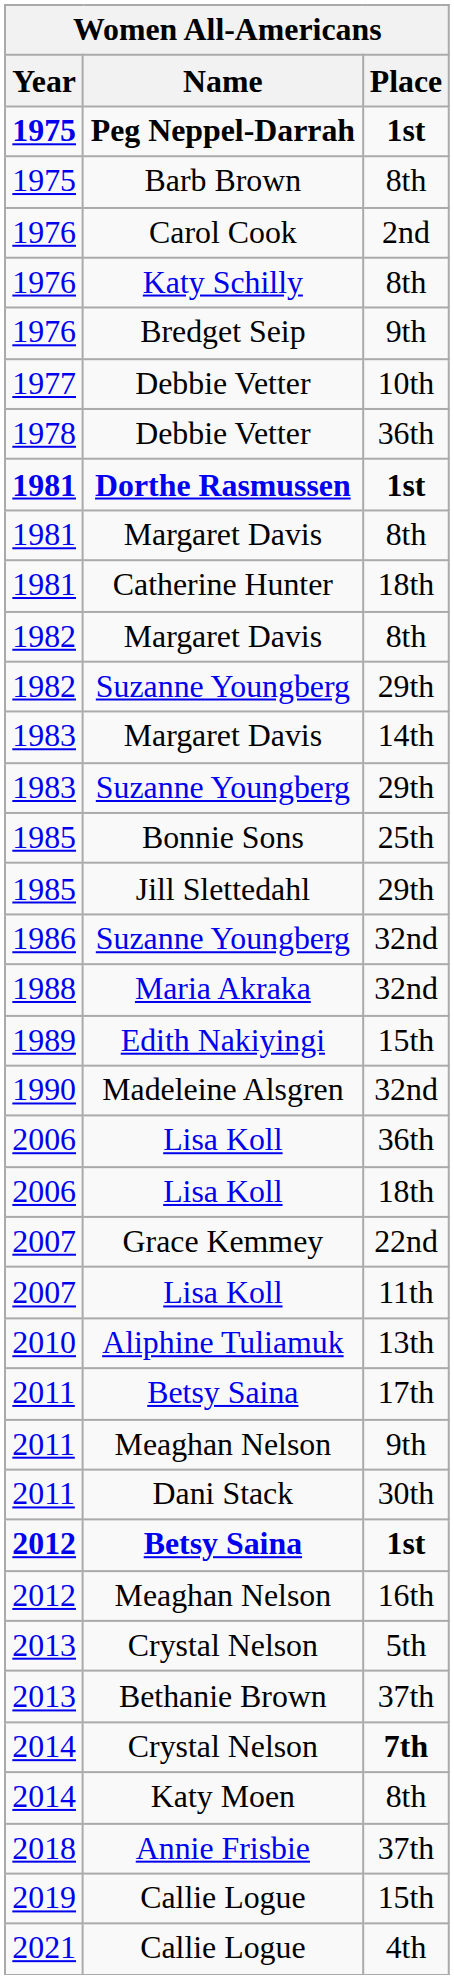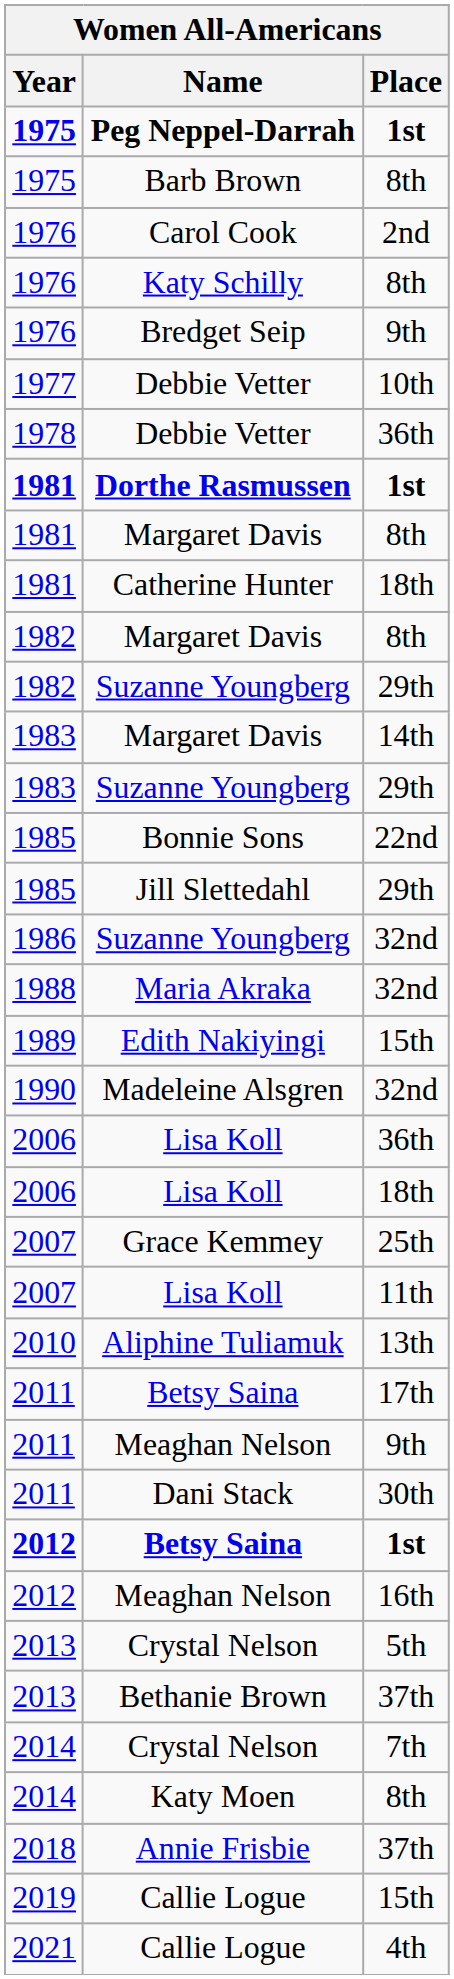(406, 837) 25th -> (406, 837) 22nd
(406, 1241) 22nd -> (406, 1241) 25th
(406, 1746) bold -> (406, 1746) normal
